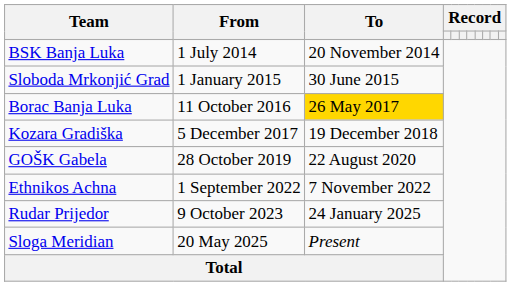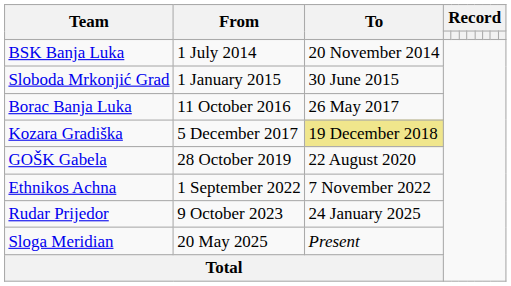(354, 106) gold background -> (354, 106) no background
(373, 133) no background -> (373, 133) khaki background
